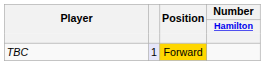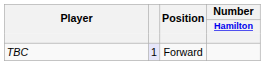(183, 52) gold background -> (183, 52) no background
